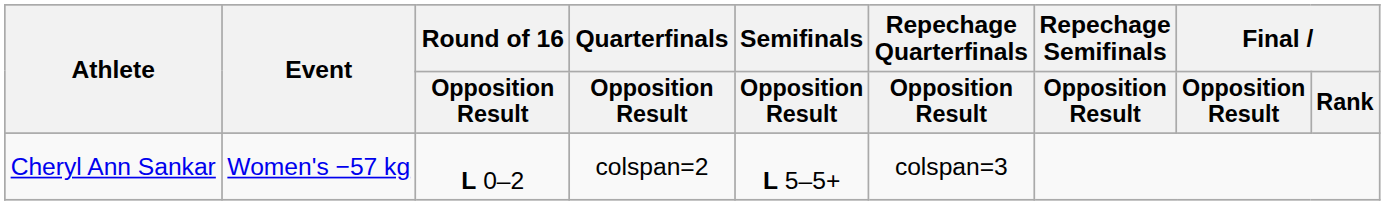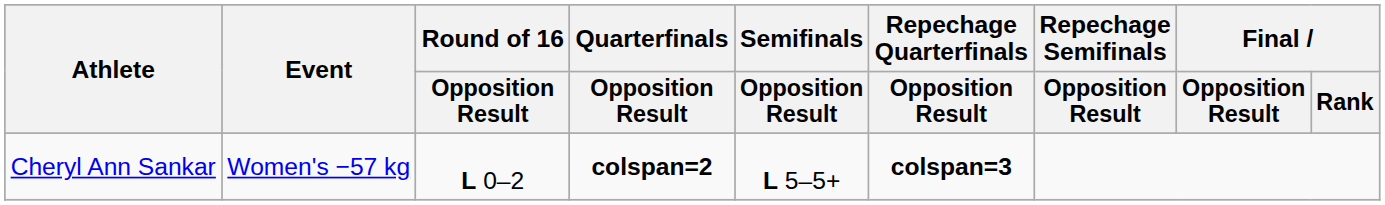(652, 167) normal -> (652, 167) bold
(951, 167) normal -> (951, 167) bold
